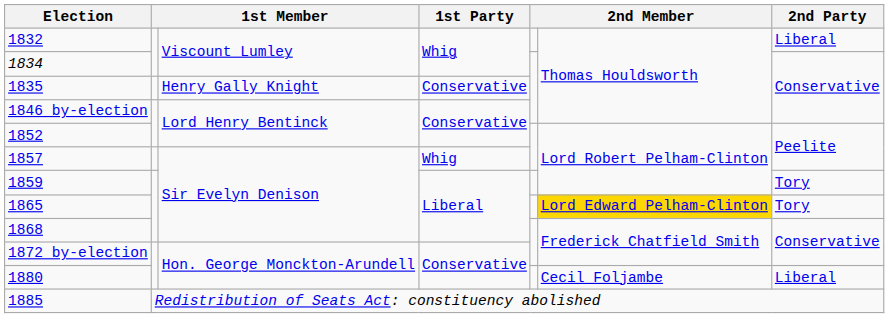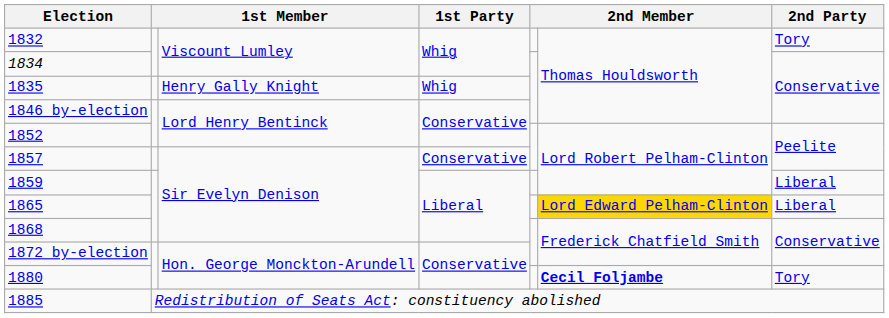(805, 40) Liberal -> (792, 40) Tory
(474, 88) Conservative -> (440, 88) Whig
(440, 159) Whig -> (474, 159) Conservative
(792, 183) Tory -> (805, 183) Liberal
(792, 206) Tory -> (805, 206) Liberal
(602, 277) normal -> (602, 277) bold
(805, 277) Liberal -> (792, 277) Tory
